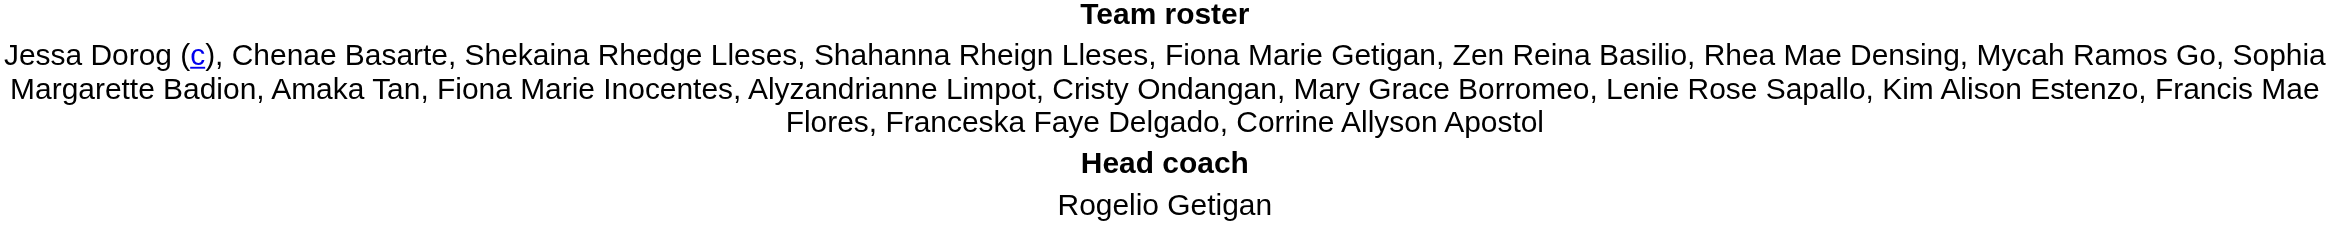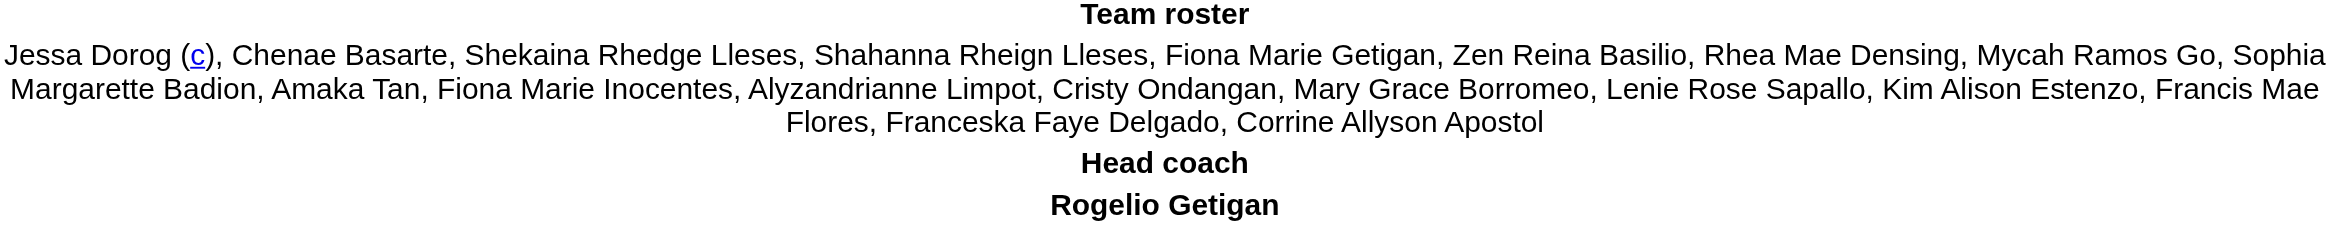(1165, 204) normal -> (1165, 204) bold
